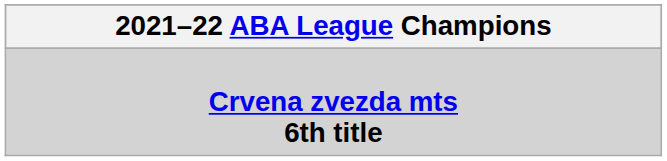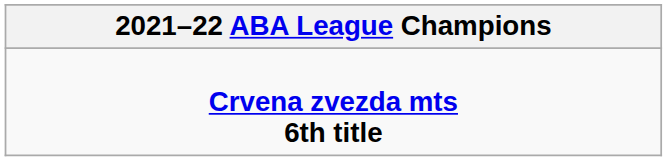(333, 117) lightgrey background -> (333, 117) no background
